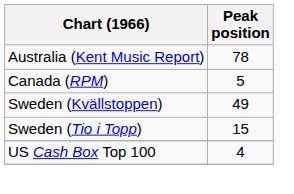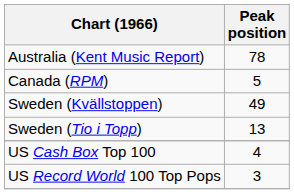(241, 128) 15 -> (257, 128) 13
+ row: (114, 176)
